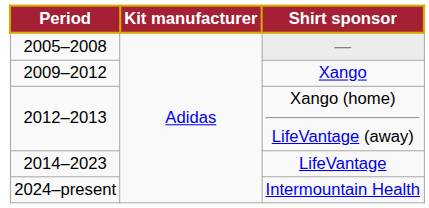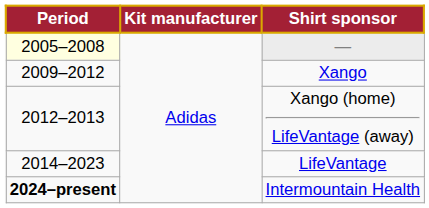(65, 46) no background -> (63, 46) lightyellow background
(65, 189) normal -> (63, 189) bold
